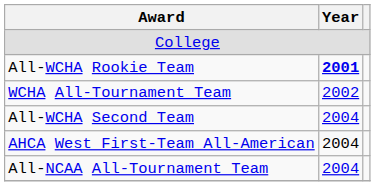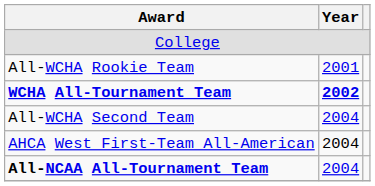(341, 68) bold -> (341, 68) normal
(120, 93) normal -> (120, 93) bold
(341, 93) normal -> (341, 93) bold
(138, 168) normal -> (138, 168) bold
